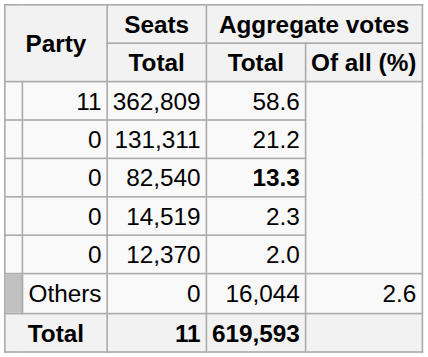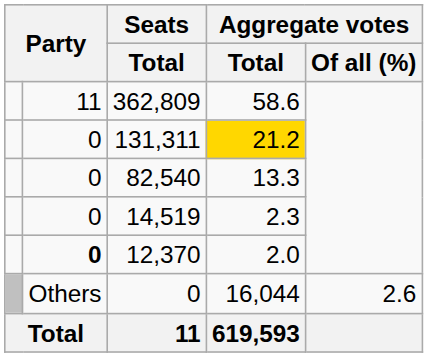(276, 140) no background -> (276, 140) gold background
(276, 178) bold -> (276, 178) normal
(95, 255) normal -> (95, 255) bold
